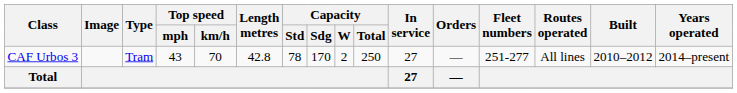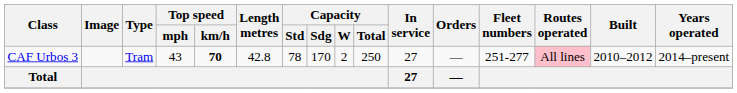(215, 56) normal -> (215, 56) bold
(563, 56) no background -> (563, 56) pink background
